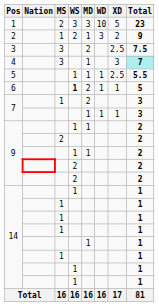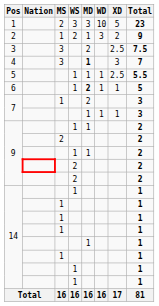(88, 62) normal -> (88, 62) bold
(140, 62) paleturquoise background -> (140, 62) no background
(75, 88) bold -> (75, 88) normal
(88, 88) normal -> (88, 88) bold
